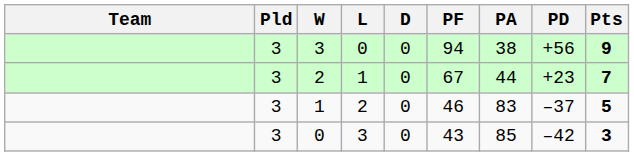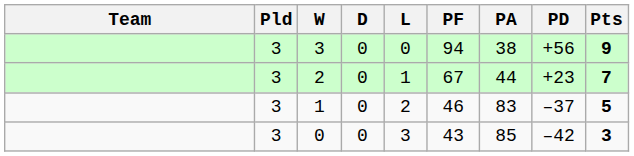columns swapped: (405, 19) <-> (362, 19)
